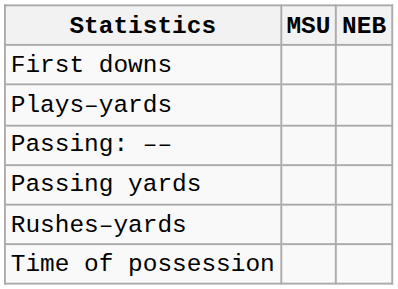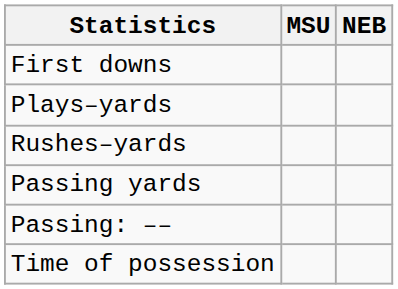rows swapped: (99, 224) <-> (91, 145)
